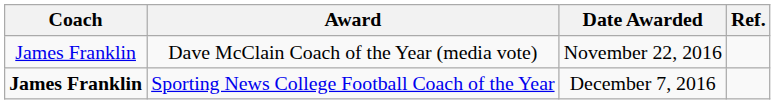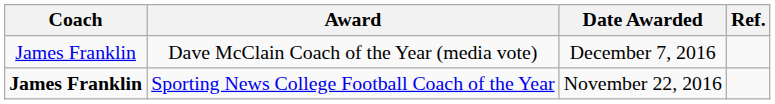(643, 51) November 22, 2016 -> (643, 51) December 7, 2016
(643, 83) December 7, 2016 -> (643, 83) November 22, 2016
